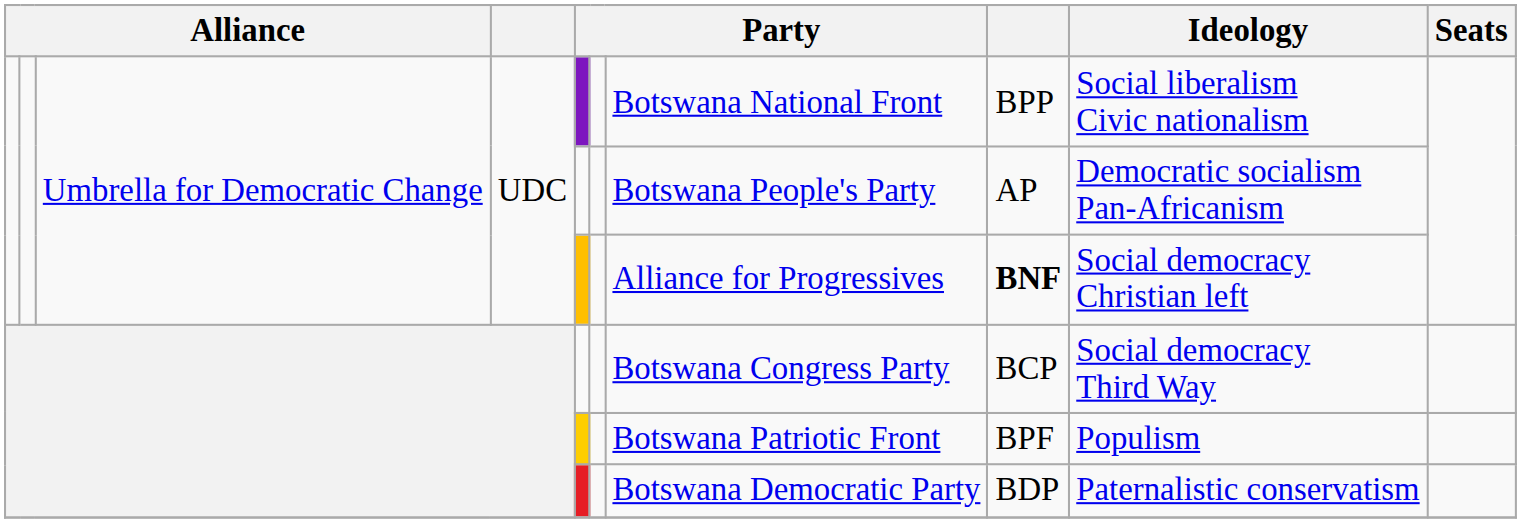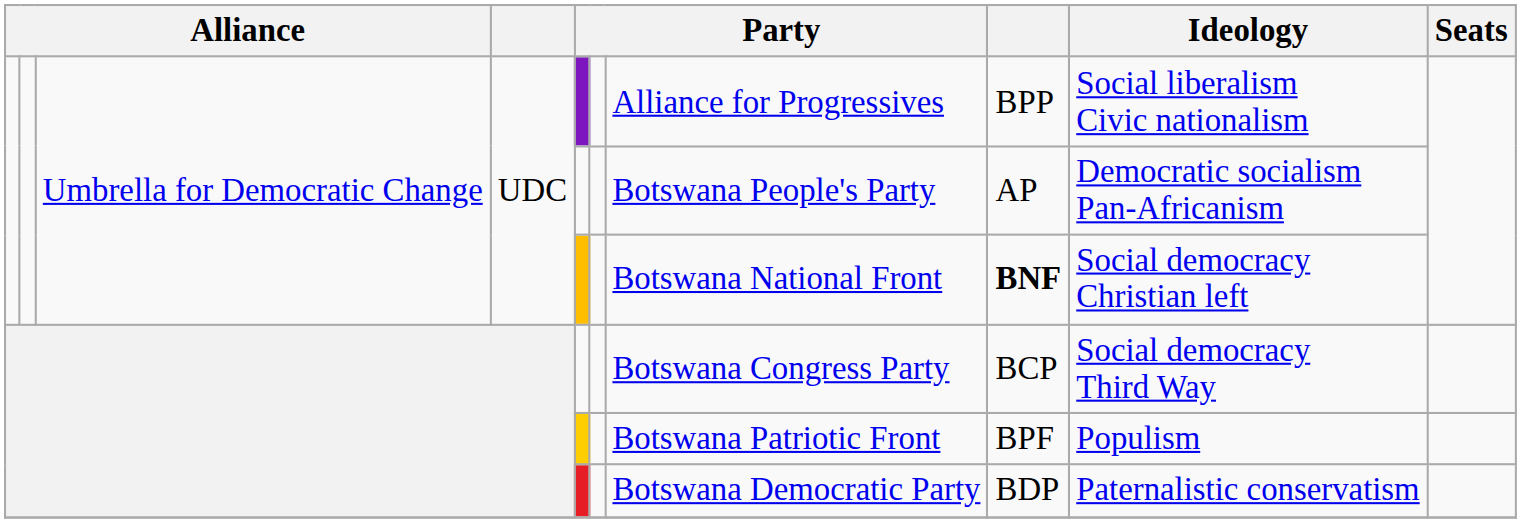(777, 100) Botswana National Front -> (778, 100) Alliance for Progressives
(778, 278) Alliance for Progressives -> (777, 278) Botswana National Front
